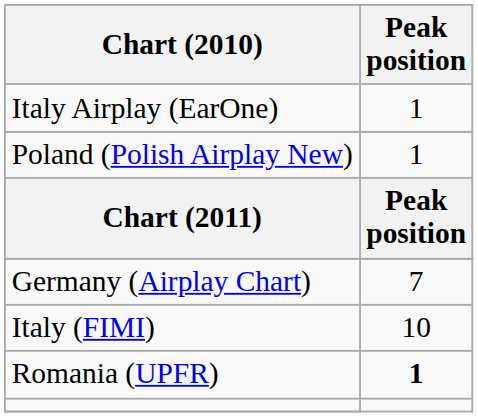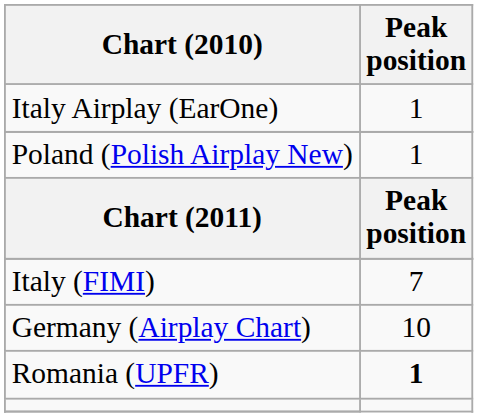(161, 280) Germany (Airplay Chart) -> (83, 280) Italy (FIMI)
(83, 327) Italy (FIMI) -> (161, 327) Germany (Airplay Chart)
